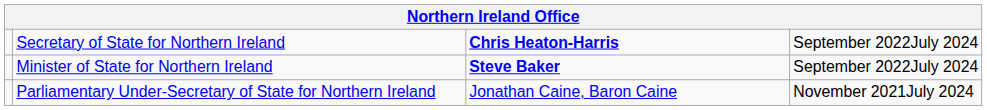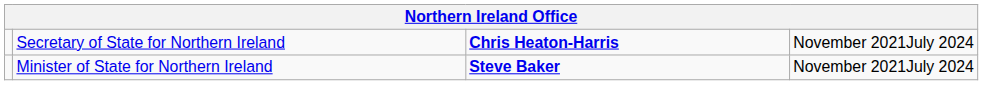(886, 42) September 2022July 2024 -> (884, 42) November 2021July 2024
(886, 67) September 2022July 2024 -> (884, 67) November 2021July 2024
- row: (226, 92)
